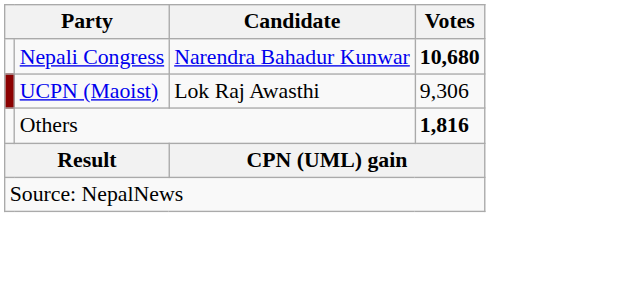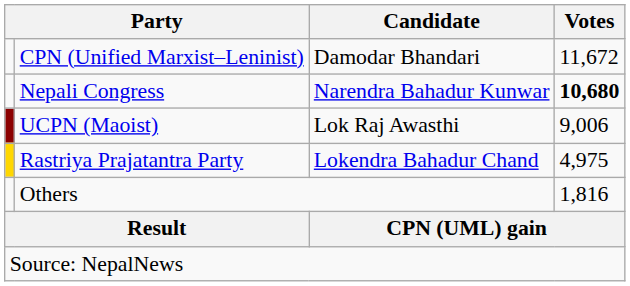+ row: (162, 56)
(444, 90) 9,306 -> (584, 125) 9,006
+ row: (132, 159)
(444, 125) bold -> (584, 194) normal
